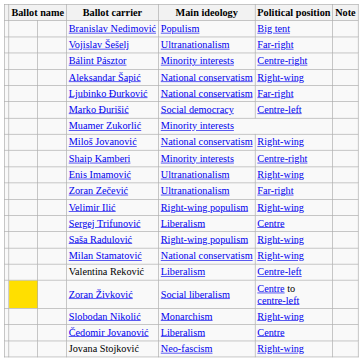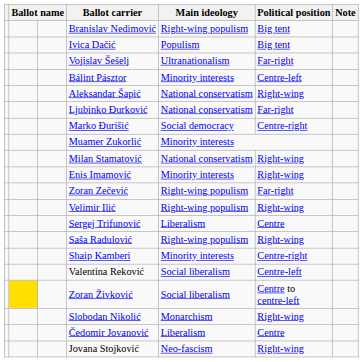(180, 28) Populism -> (204, 28) Right-wing populism
+ row: (92, 45)
(282, 61) Centre-right -> (280, 77) Centre-left
(280, 110) Centre-left -> (282, 126) Centre-right
- row: (103, 142)
rows swapped: (105, 256) <-> (100, 158)
(195, 175) Ultranationalism -> (197, 175) Minority interests
(195, 191) Ultranationalism -> (204, 191) Right-wing populism
(183, 272) Liberalism -> (195, 272) Social liberalism
